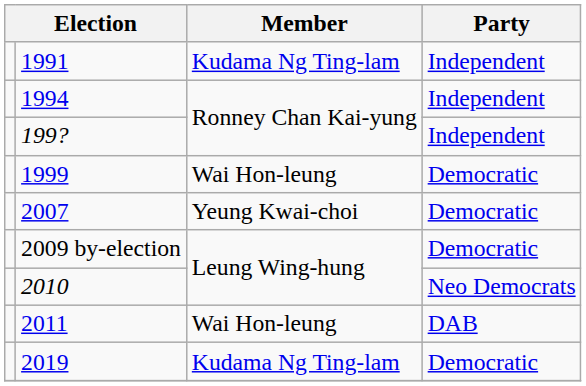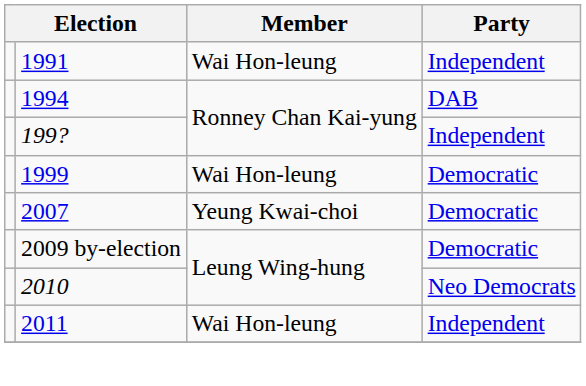(296, 60) Kudama Ng Ting-lam -> (264, 60) Wai Hon-leung
(486, 98) Independent -> (453, 98) DAB
(453, 323) DAB -> (486, 323) Independent
- row: (45, 361)
